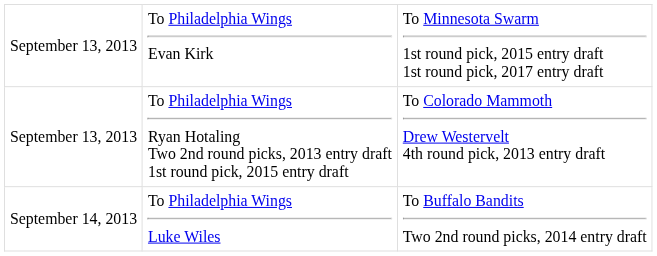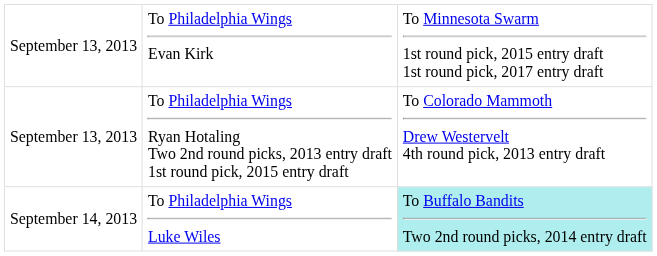(525, 218) no background -> (525, 218) paleturquoise background
